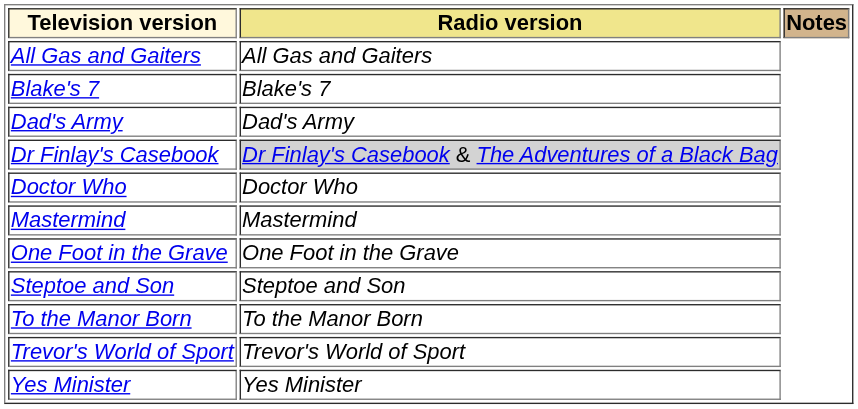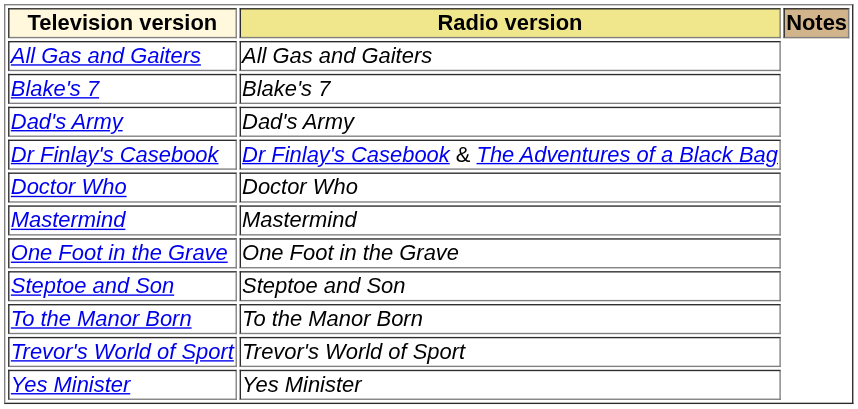(510, 154) lightgrey background -> (510, 154) no background
